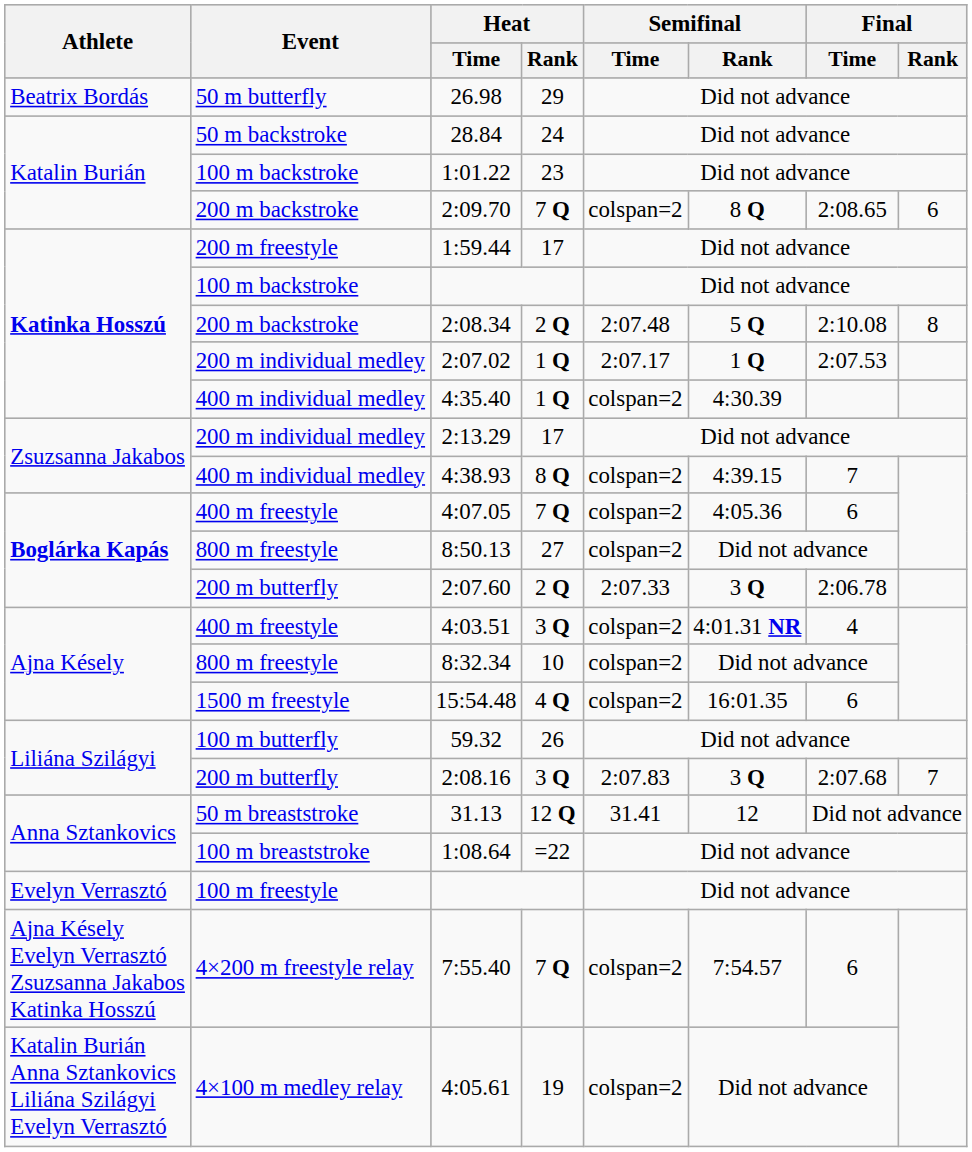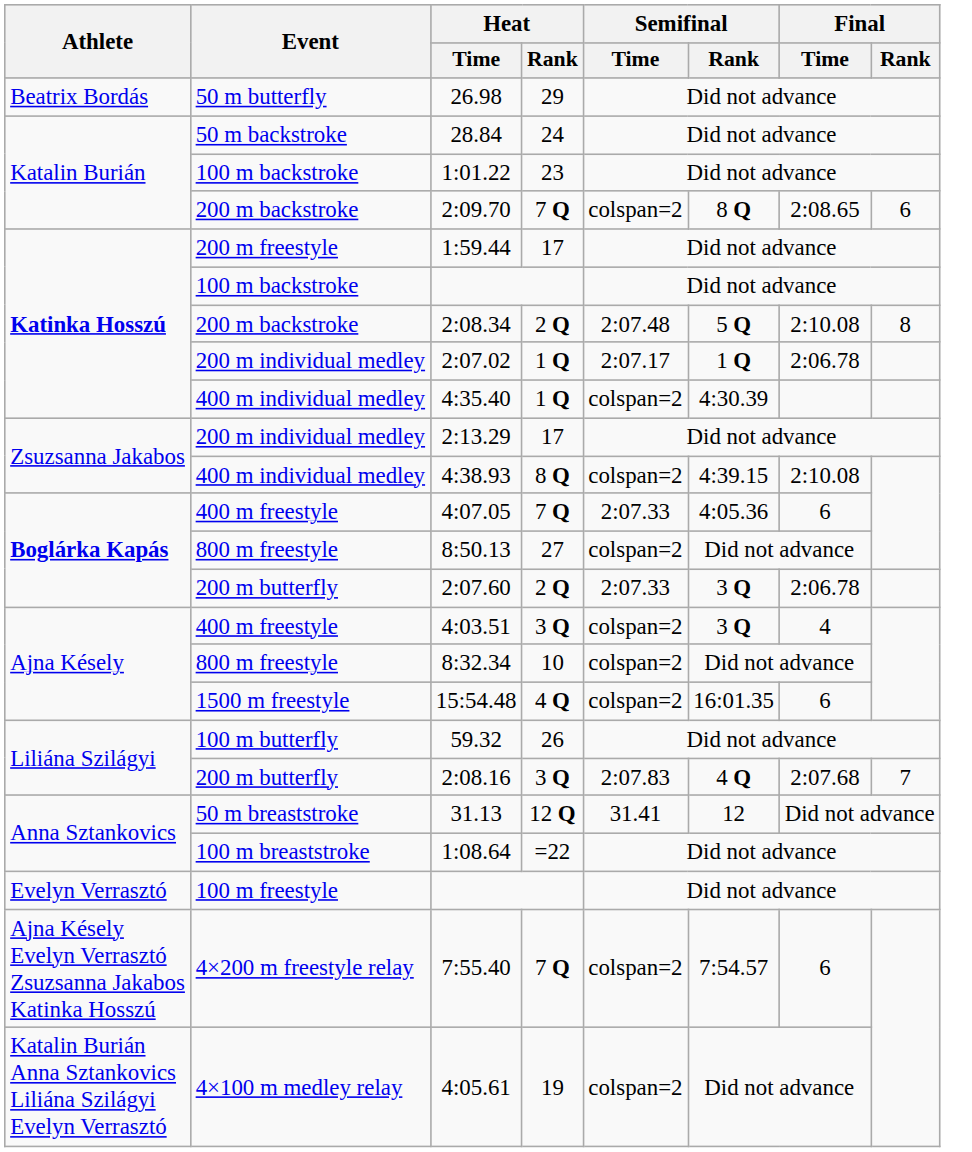(852, 361) 2:07.53 -> (825, 361) 2:06.78
(852, 474) 7 -> (825, 474) 2:10.08
(635, 512) colspan=2 -> (635, 512) 2:07.33
(747, 625) 4:01.31 NR -> (734, 625) 3 Q
(747, 776) 3 Q -> (734, 776) 4 Q
